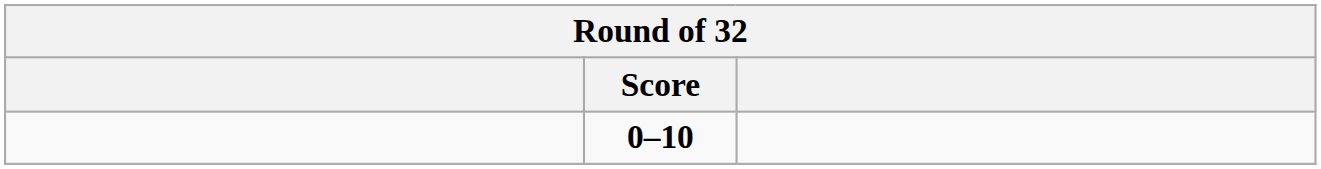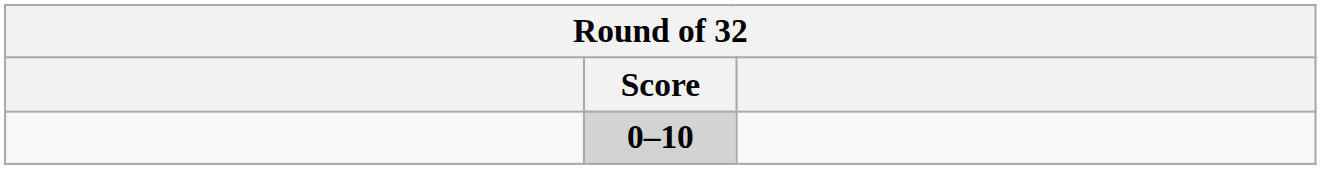(660, 137) no background -> (660, 137) lightgrey background
